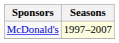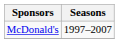(88, 30) lightyellow background -> (88, 30) no background
